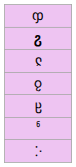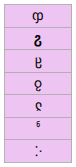(38, 61) ჺ -> (38, 61) ჸ
(38, 106) ჸ -> (38, 106) ჺ
